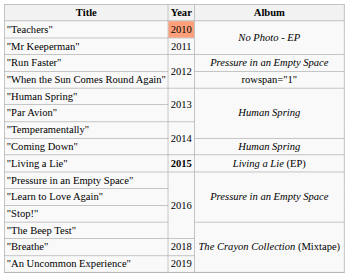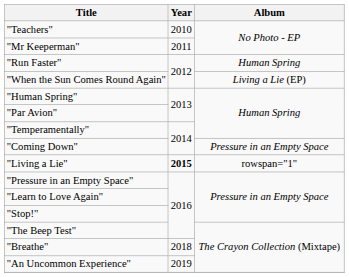(181, 29) lightsalmon background -> (181, 29) no background
(269, 63) Pressure in an Empty Space -> (269, 63) Human Spring
(269, 79) rowspan="1" -> (269, 79) Living a Lie (EP)
(269, 146) Human Spring -> (269, 146) Pressure in an Empty Space
(269, 163) Living a Lie (EP) -> (269, 163) rowspan="1"
